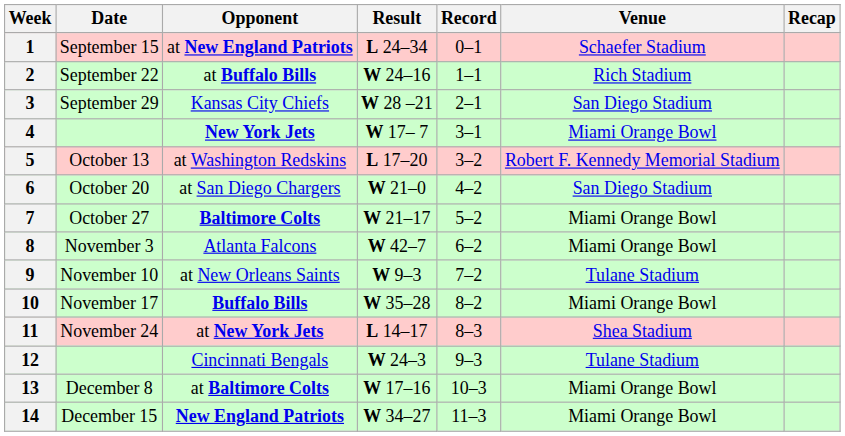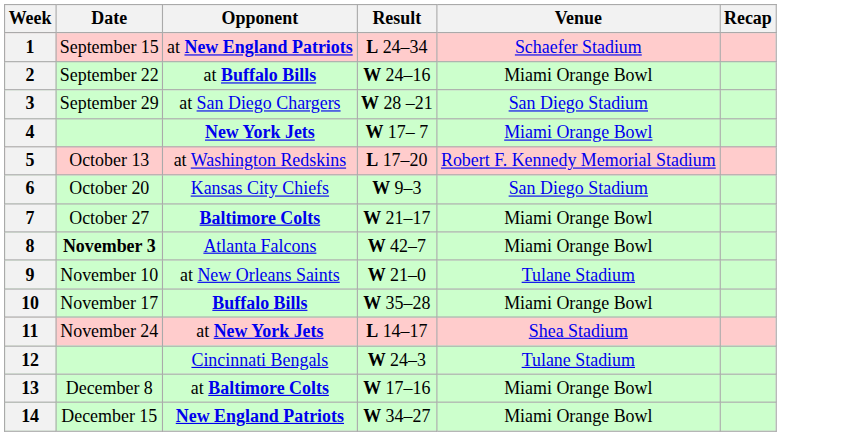- column: (469, 18)
(642, 75) Rich Stadium -> (578, 75) Miami Orange Bowl
(260, 103) Kansas City Chiefs -> (260, 103) at San Diego Chargers
(260, 189) at San Diego Chargers -> (260, 189) Kansas City Chiefs
(397, 189) W 21–0 -> (397, 189) W 9–3
(109, 246) normal -> (109, 246) bold
(397, 274) W 9–3 -> (397, 274) W 21–0
